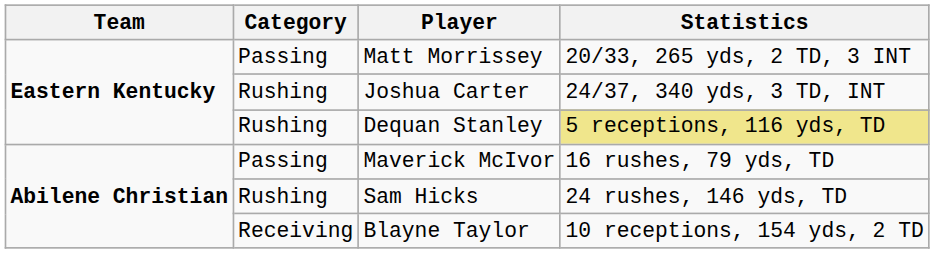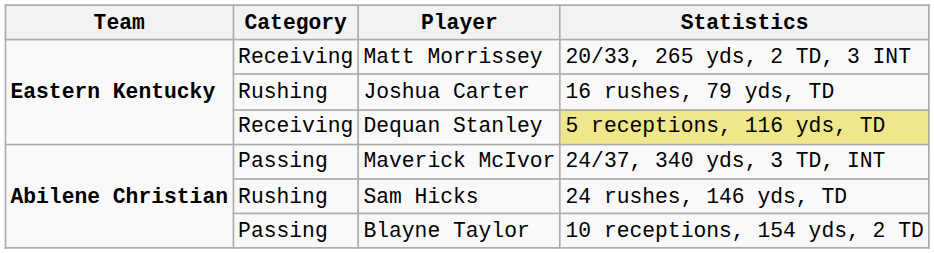(283, 57) Passing -> (296, 57) Receiving
(725, 92) 24/37, 340 yds, 3 TD, INT -> (700, 92) 16 rushes, 79 yds, TD
(283, 127) Rushing -> (296, 127) Receiving
(700, 162) 16 rushes, 79 yds, TD -> (725, 162) 24/37, 340 yds, 3 TD, INT
(296, 231) Receiving -> (283, 231) Passing
